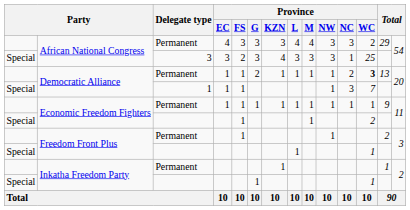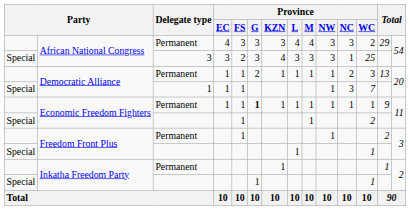(373, 74) bold -> (373, 74) normal
(257, 105) normal -> (257, 105) bold
